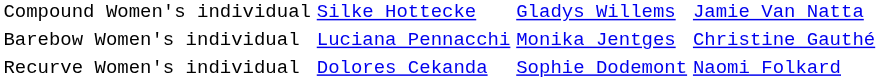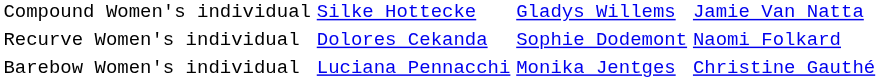rows swapped: (151, 68) <-> (151, 40)
